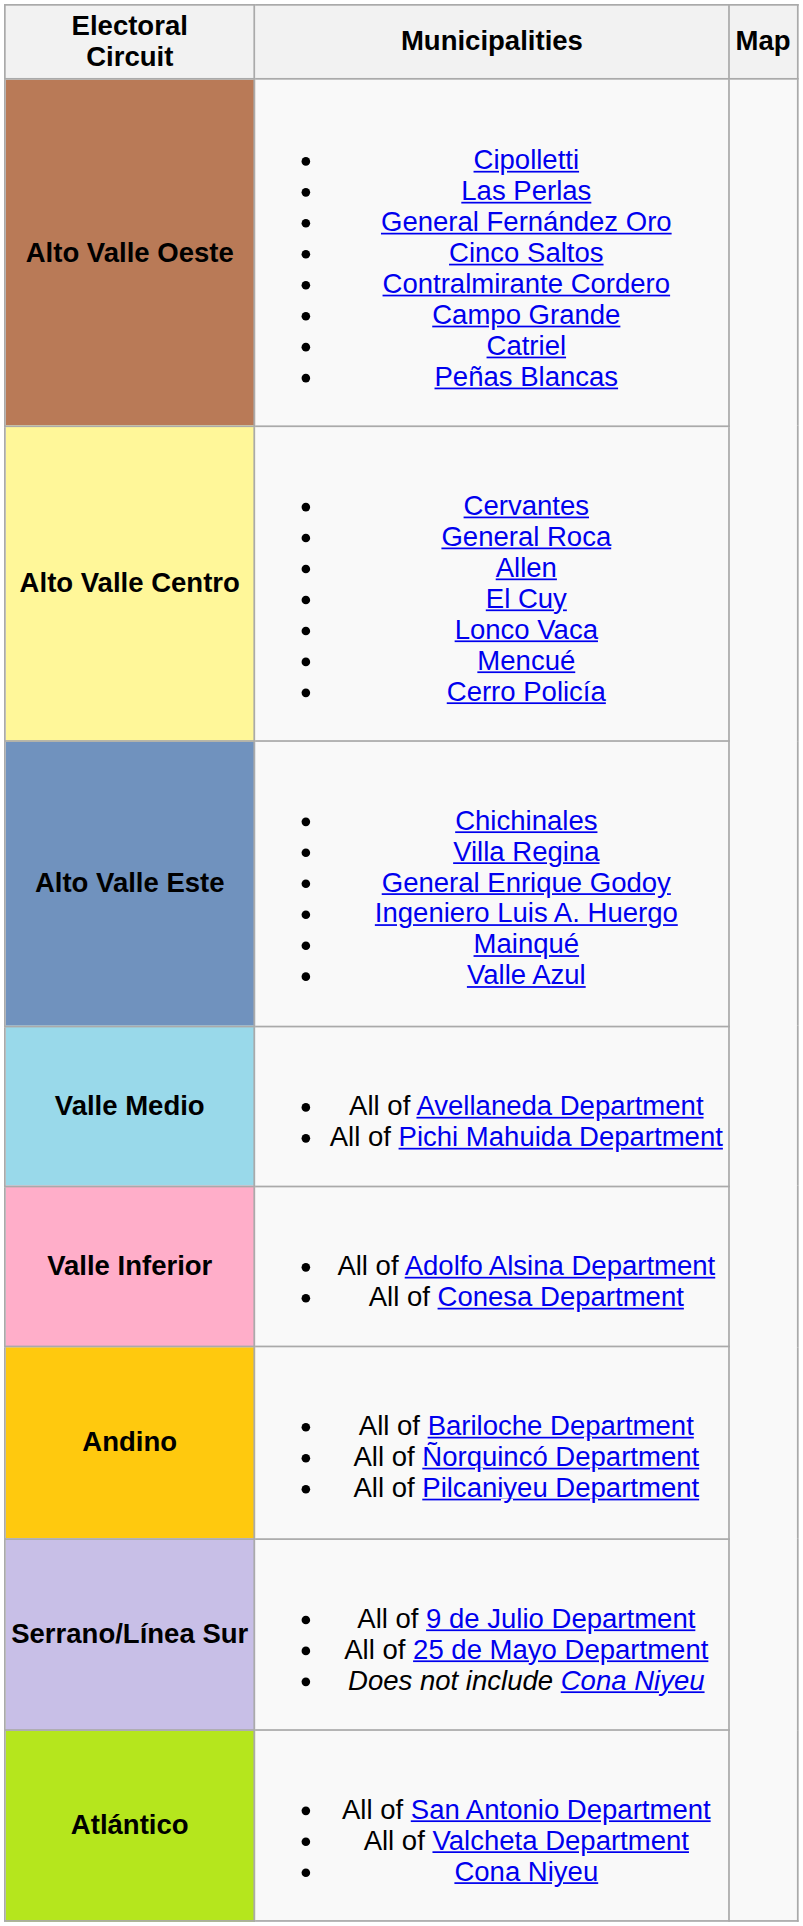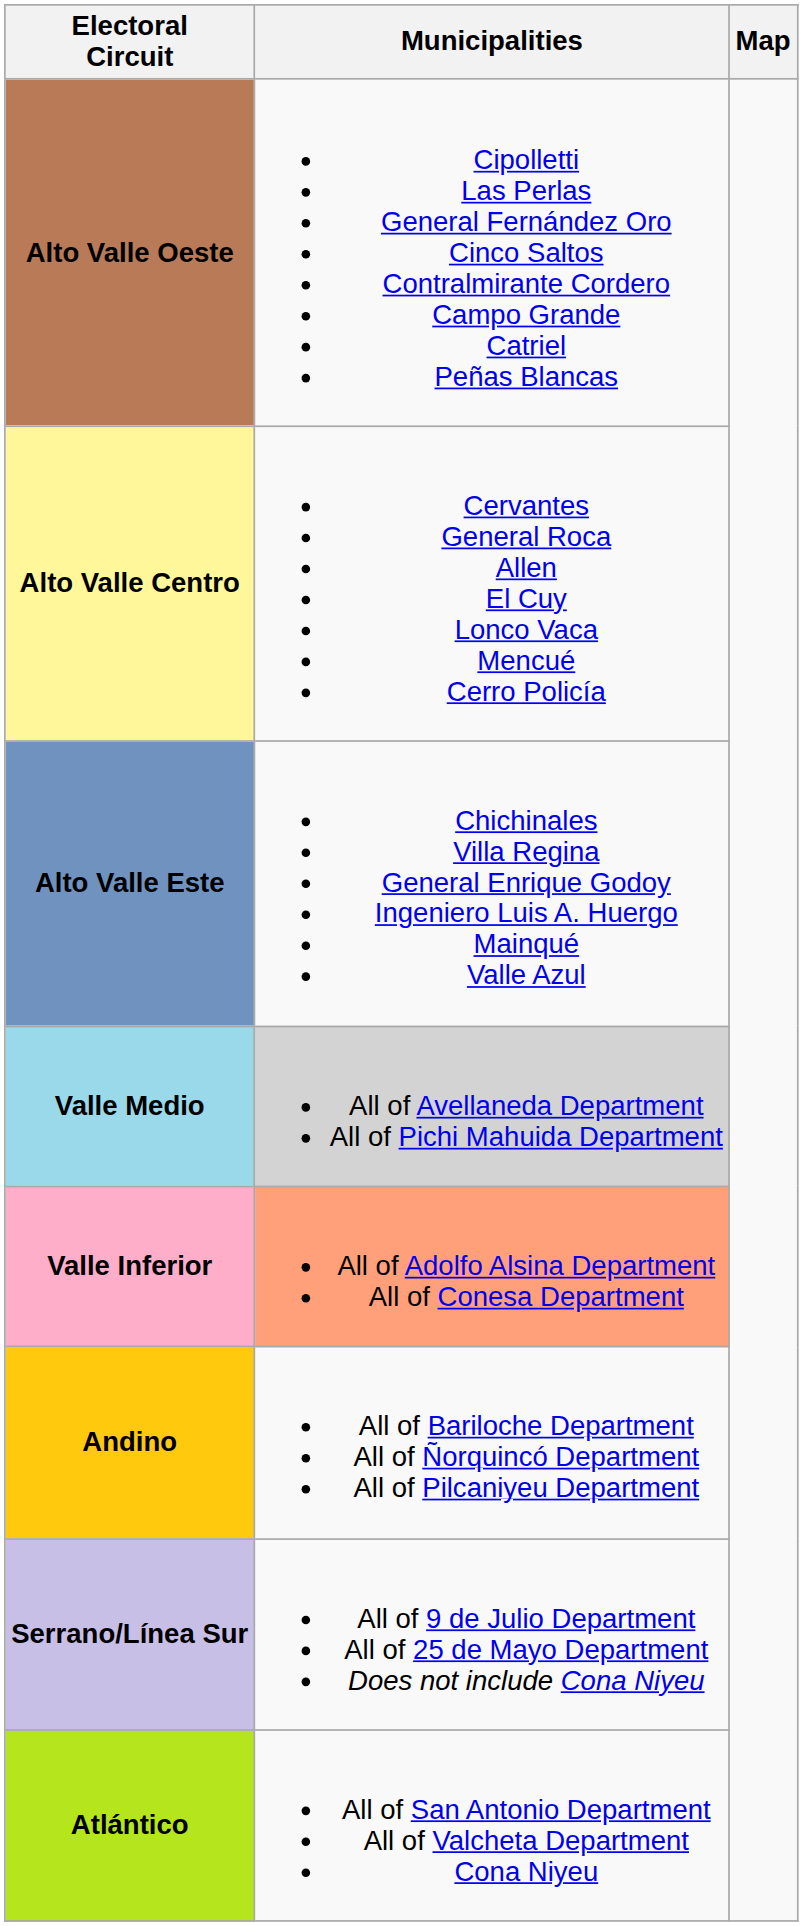(492, 1121) no background -> (492, 1121) lightgrey background
(492, 1282) no background -> (492, 1282) lightsalmon background
